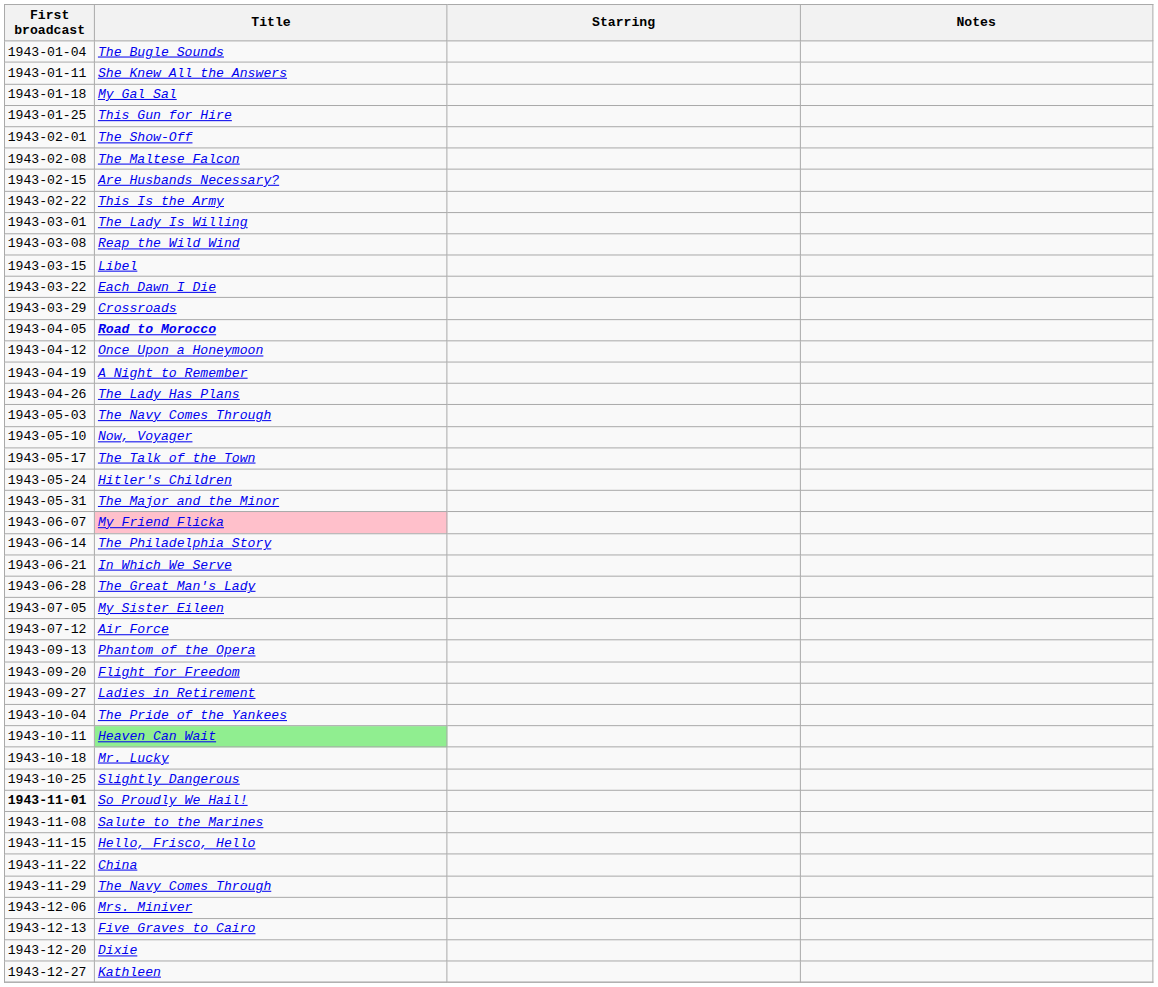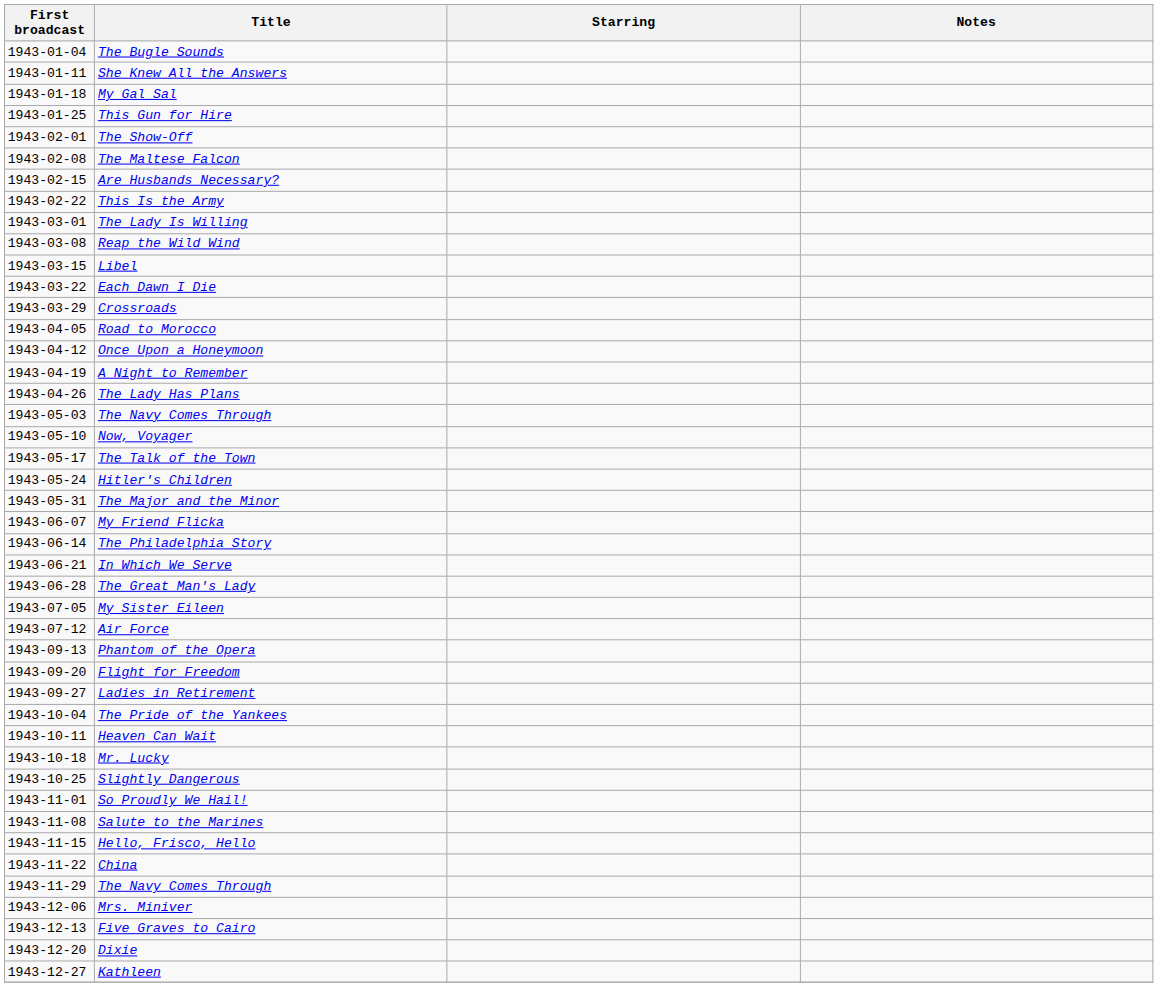(157, 330) bold -> (157, 330) normal
(161, 523) pink background -> (161, 523) no background
(157, 737) lightgreen background -> (157, 737) no background
(47, 801) bold -> (47, 801) normal
